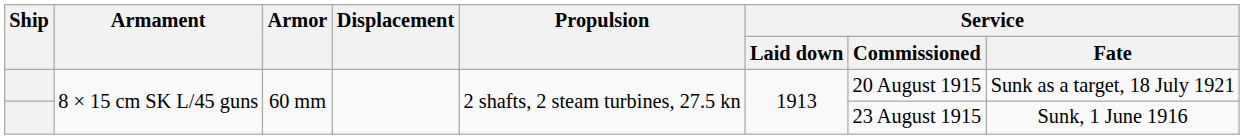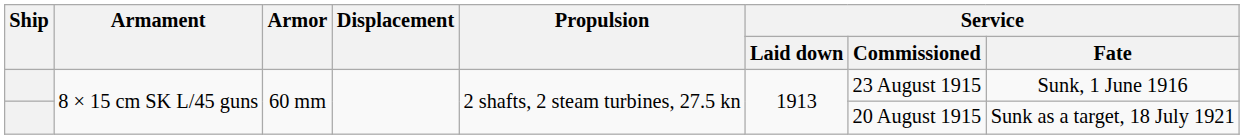(917, 85) 20 August 1915 -> (917, 85) 23 August 1915
(1113, 85) Sunk as a target, 18 July 1921 -> (1113, 85) Sunk, 1 June 1916
(917, 117) 23 August 1915 -> (917, 117) 20 August 1915
(1113, 117) Sunk, 1 June 1916 -> (1113, 117) Sunk as a target, 18 July 1921
